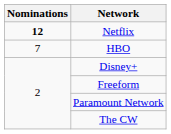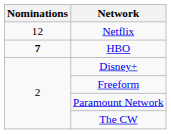(37, 31) bold -> (37, 31) normal
(37, 48) normal -> (37, 48) bold
